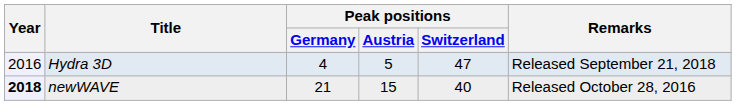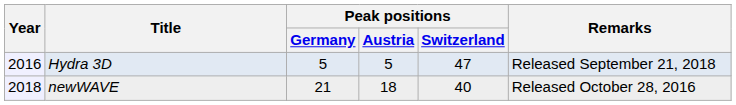(323, 64) 4 -> (323, 64) 5
(25, 87) bold -> (25, 87) normal
(388, 87) 15 -> (388, 87) 18
